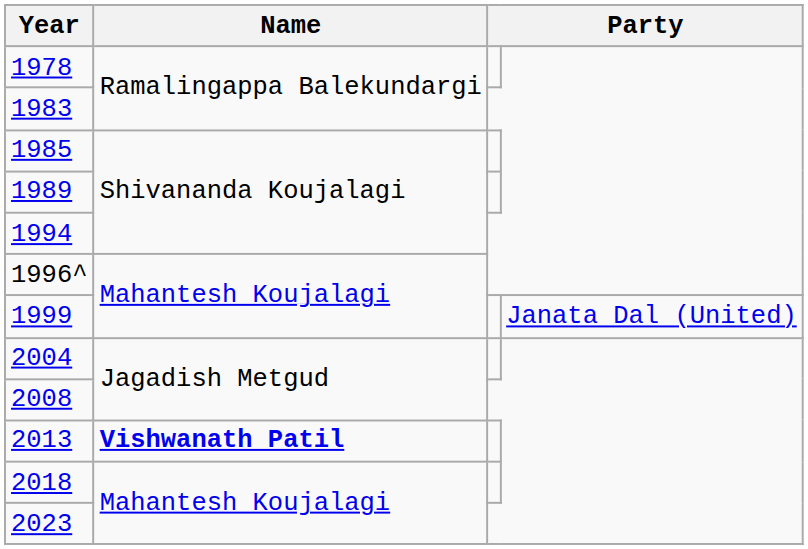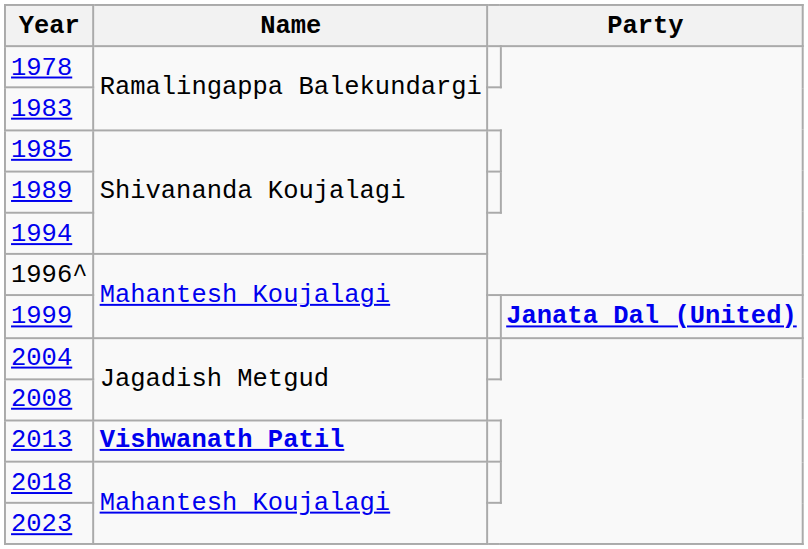(651, 316) normal -> (651, 316) bold
